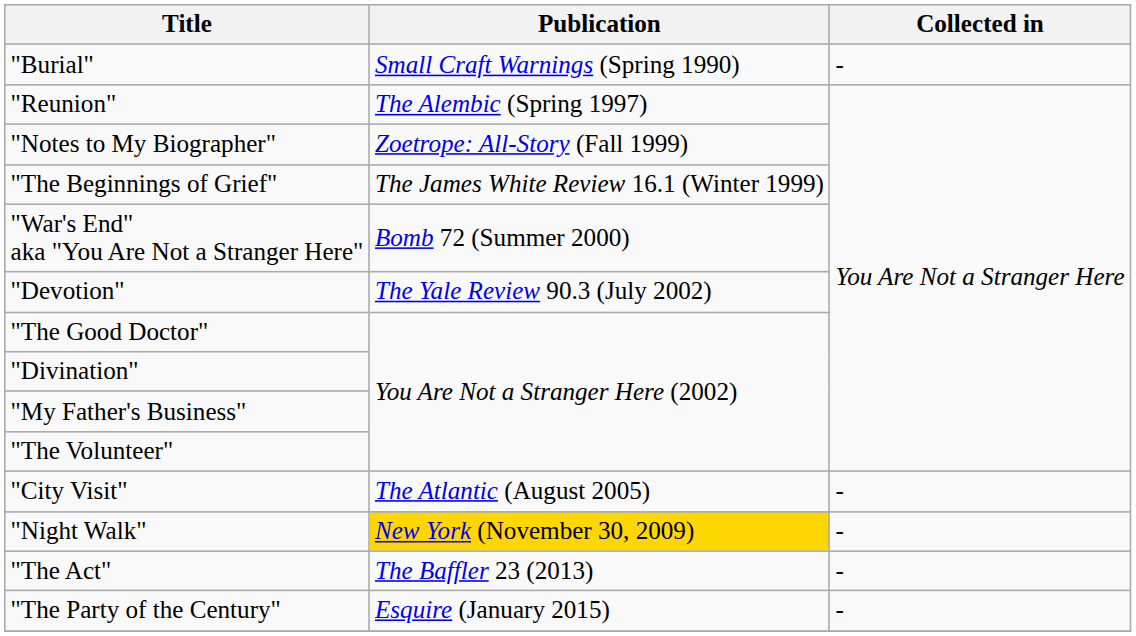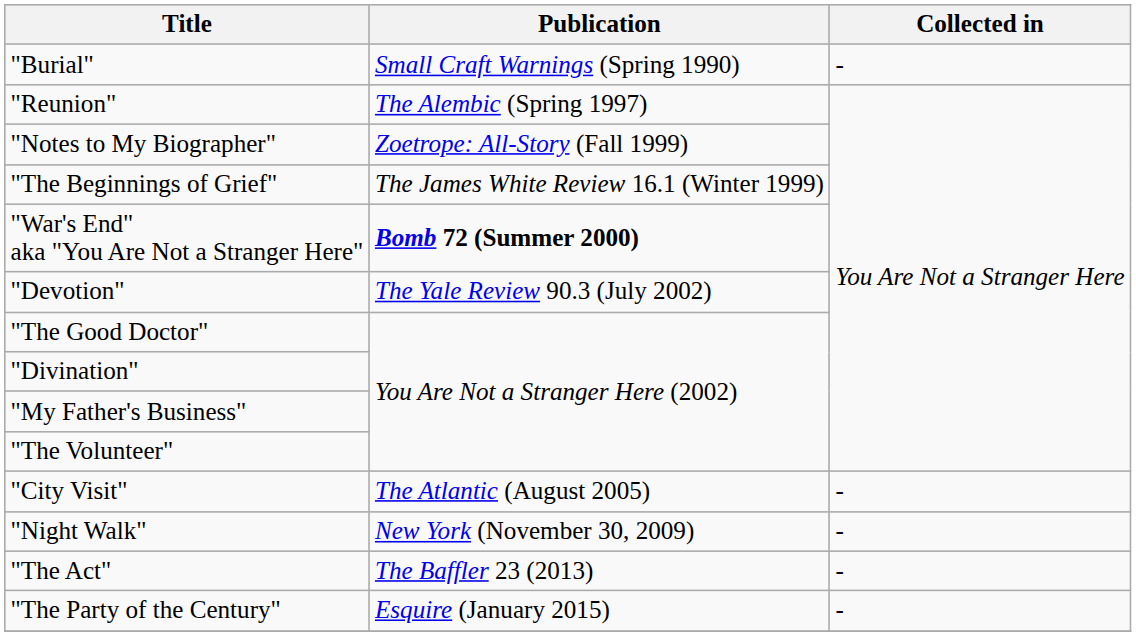(502, 237) normal -> (507, 237) bold
(535, 530) gold background -> (535, 530) no background
